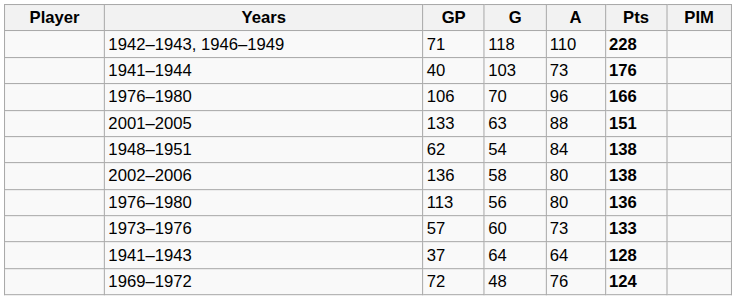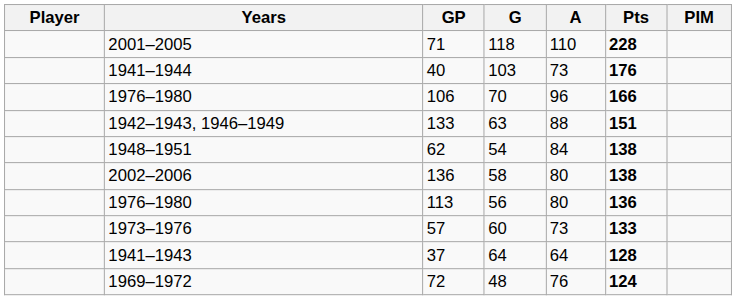(196, 44) 1942–1943, 1946–1949 -> (150, 44) 2001–2005
(150, 123) 2001–2005 -> (196, 123) 1942–1943, 1946–1949
